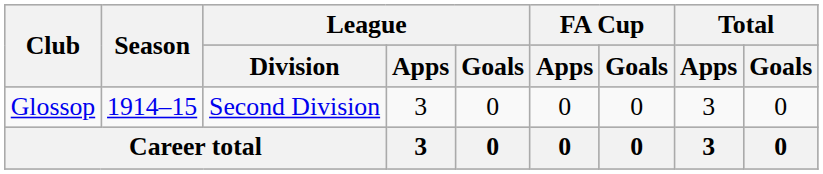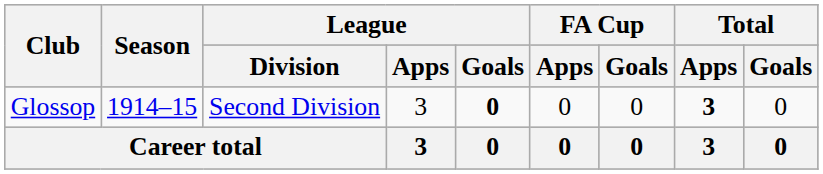(493, 106) normal -> (493, 106) bold
(709, 106) normal -> (709, 106) bold
